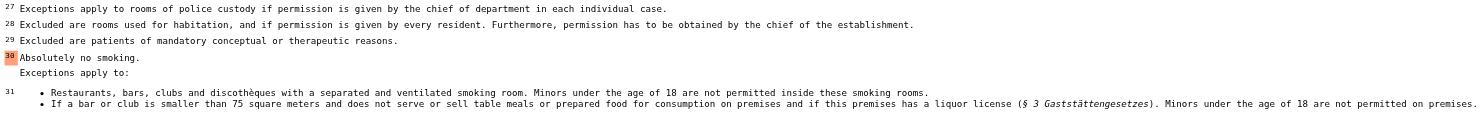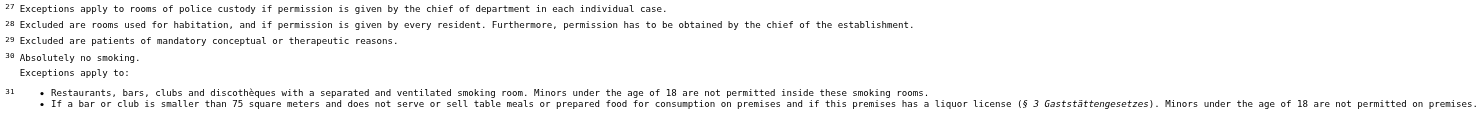(10, 56) lightsalmon background -> (10, 56) no background
